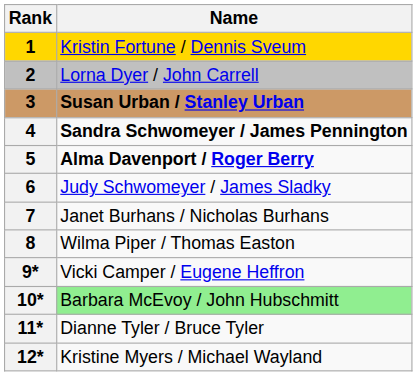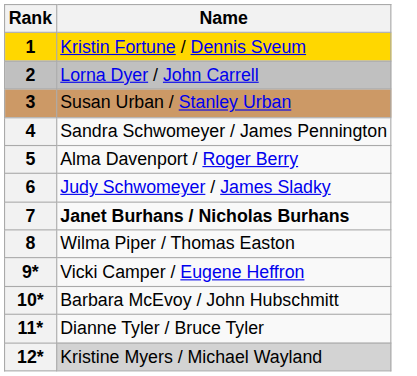(182, 103) bold -> (176, 103) normal
(234, 131) bold -> (224, 131) normal
(187, 159) bold -> (179, 159) normal
(195, 215) normal -> (205, 215) bold
(199, 300) lightgreen background -> (199, 300) no background
(191, 356) no background -> (191, 356) lightgrey background
